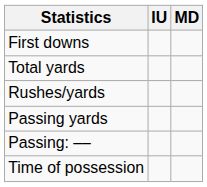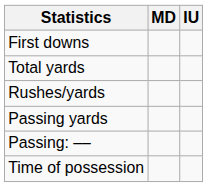columns swapped: (159, 17) <-> (187, 17)
